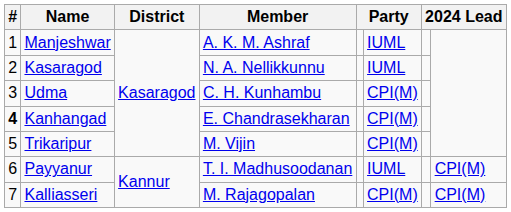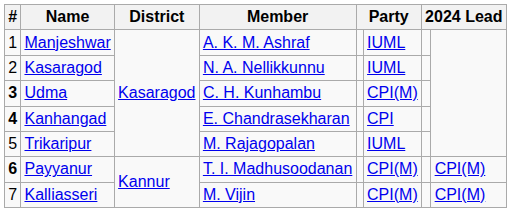(13, 93) normal -> (13, 93) bold
(392, 118) CPI(M) -> (380, 118) CPI
(229, 144) M. Vijin -> (259, 144) M. Rajagopalan
(392, 144) CPI(M) -> (386, 144) IUML
(13, 169) normal -> (13, 169) bold
(386, 169) IUML -> (392, 169) CPI(M)
(259, 194) M. Rajagopalan -> (229, 194) M. Vijin
